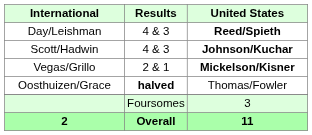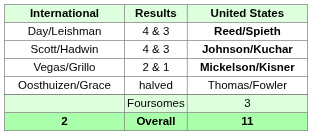(156, 85) bold -> (156, 85) normal
